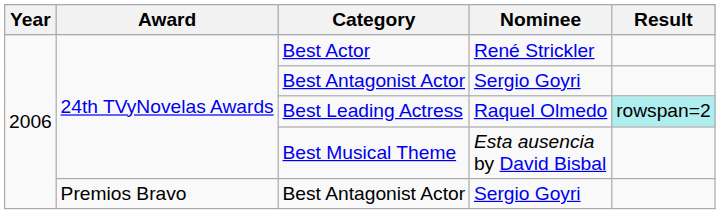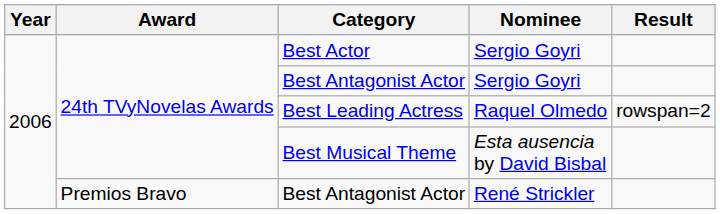(534, 50) René Strickler -> (527, 50) Sergio Goyri
(663, 111) paleturquoise background -> (663, 111) no background
(527, 193) Sergio Goyri -> (534, 193) René Strickler
